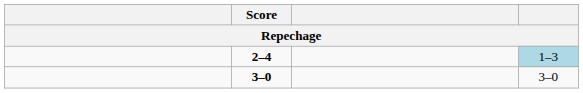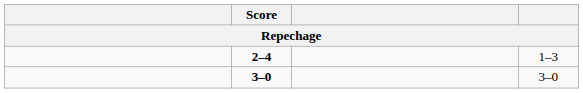(548, 56) lightblue background -> (548, 56) no background
